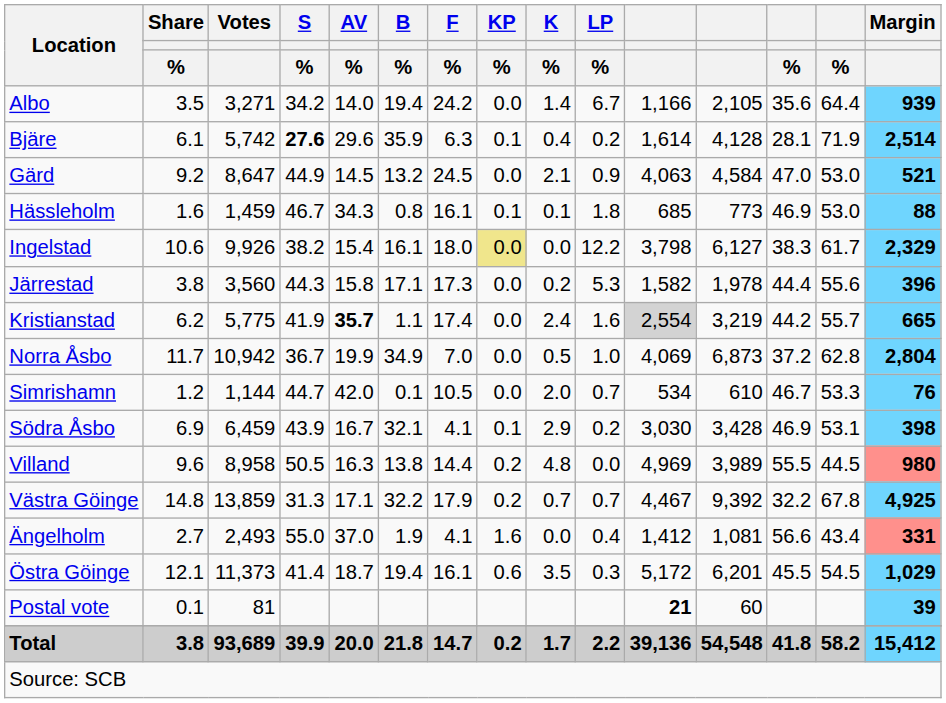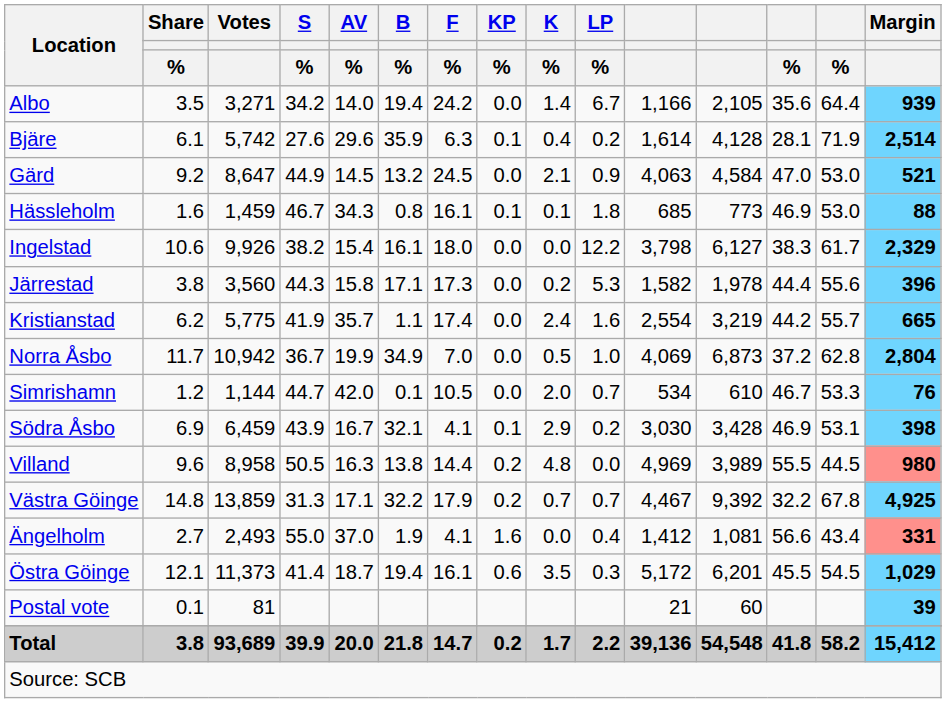(305, 140) bold -> (305, 140) normal
(508, 248) khaki background -> (508, 248) no background
(354, 320) bold -> (354, 320) normal
(666, 320) lightgrey background -> (666, 320) no background
(680, 607) bold -> (680, 607) normal
